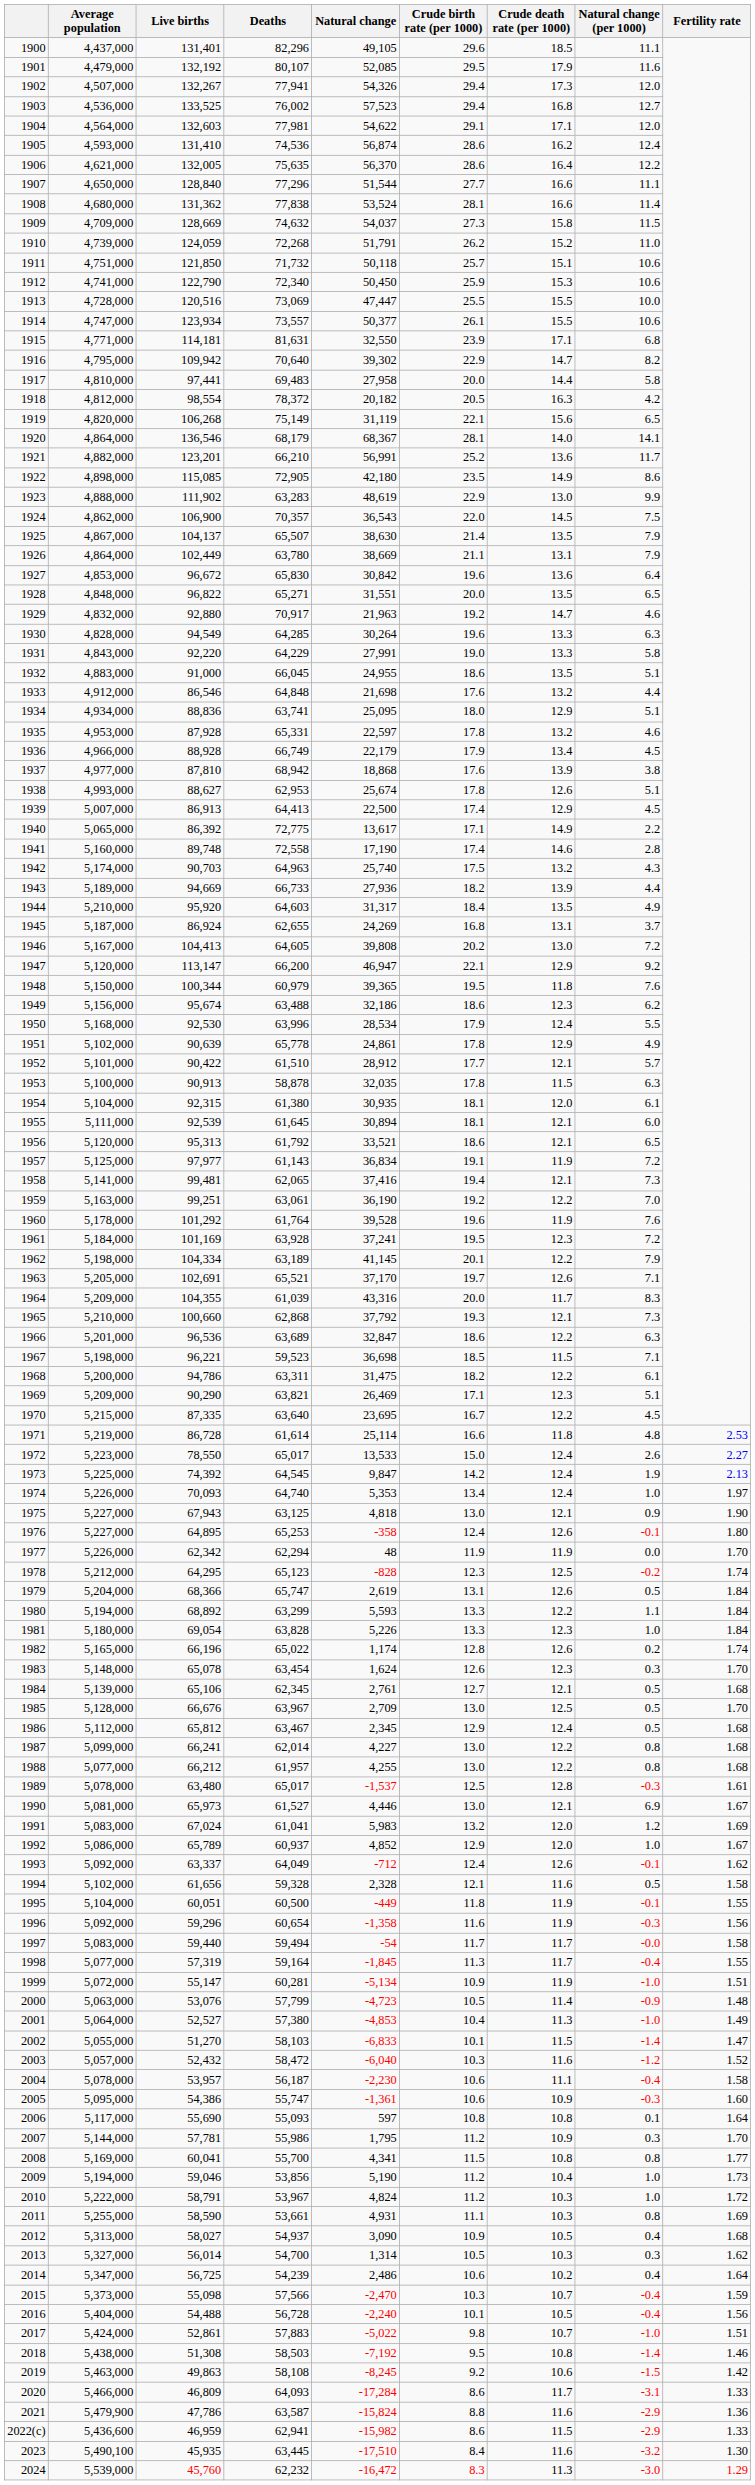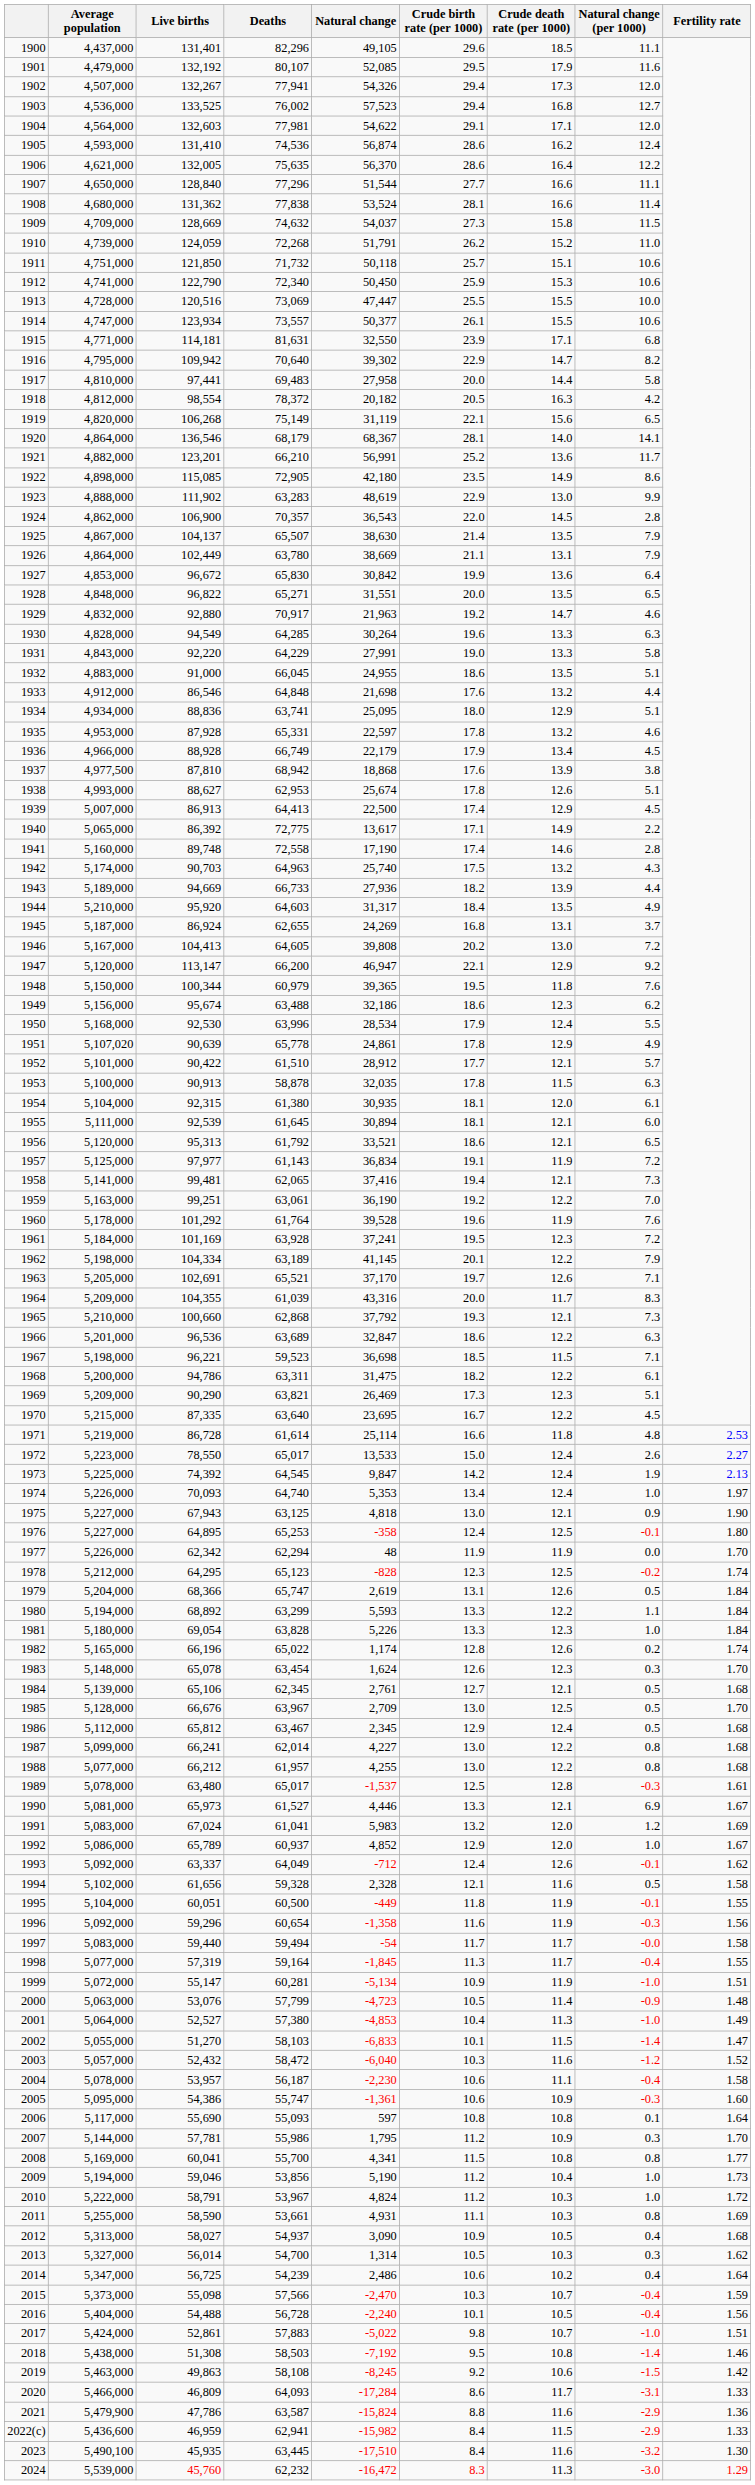(652, 516) 7.5 -> (652, 516) 2.8
(474, 575) 19.6 -> (474, 575) 19.9
(109, 770) 4,977,000 -> (109, 770) 4,977,500
(109, 1044) 5,102,000 -> (109, 1044) 5,107,020
(474, 1395) 17.1 -> (474, 1395) 17.3
(562, 1532) 12.6 -> (562, 1532) 12.5
(474, 1806) 13.0 -> (474, 1806) 13.3
(477, 2431) 8.6 -> (477, 2431) 8.4
